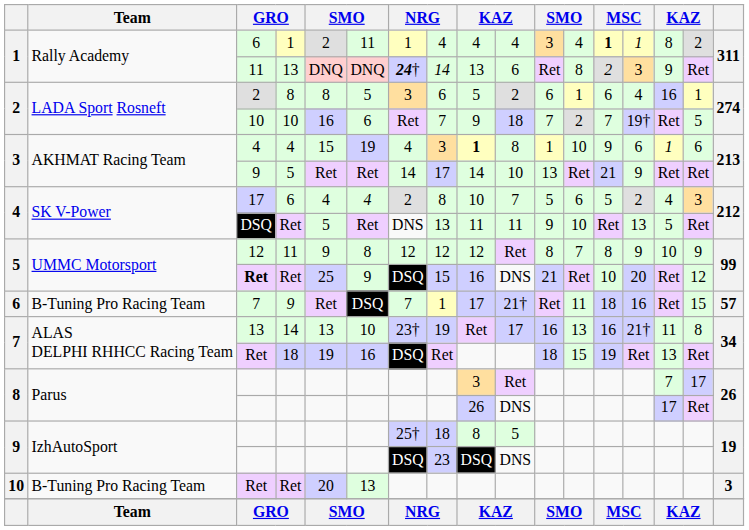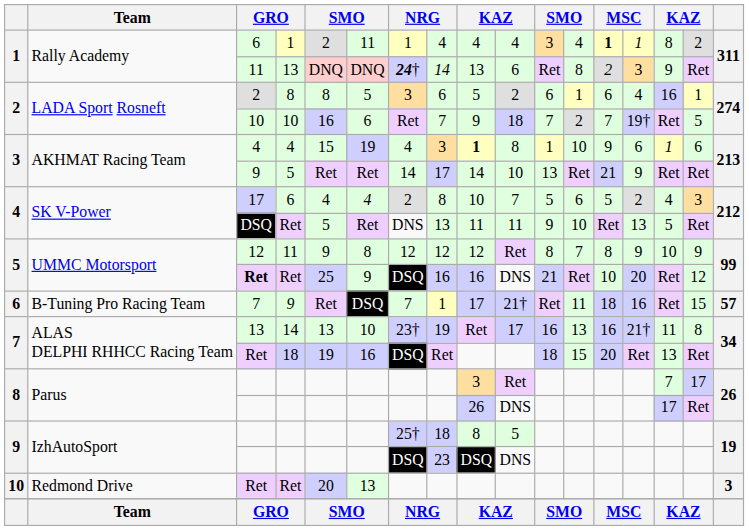(442, 277) 15 -> (442, 277) 16
(608, 355) 19 -> (608, 355) 20
(118, 485) B-Tuning Pro Racing Team -> (82, 485) Redmond Drive
